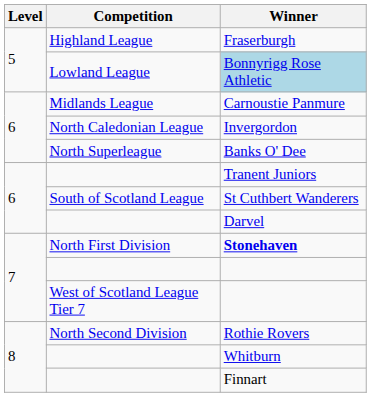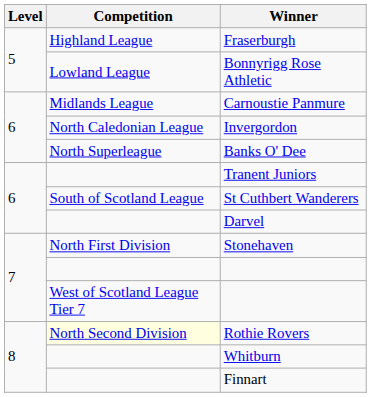(272, 71) lightblue background -> (272, 71) no background
(261, 245) bold -> (258, 245) normal
(118, 332) no background -> (118, 332) lightyellow background
